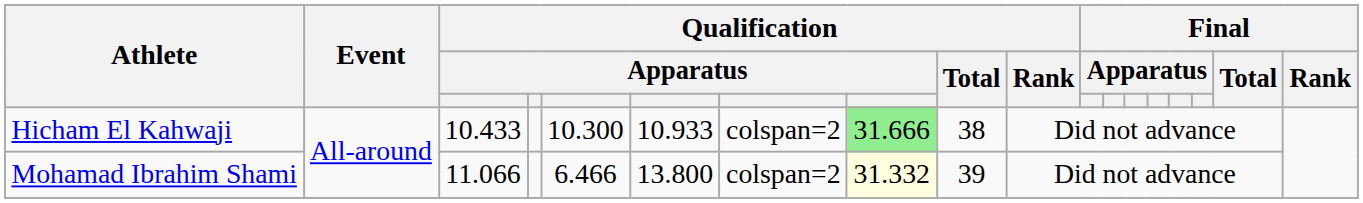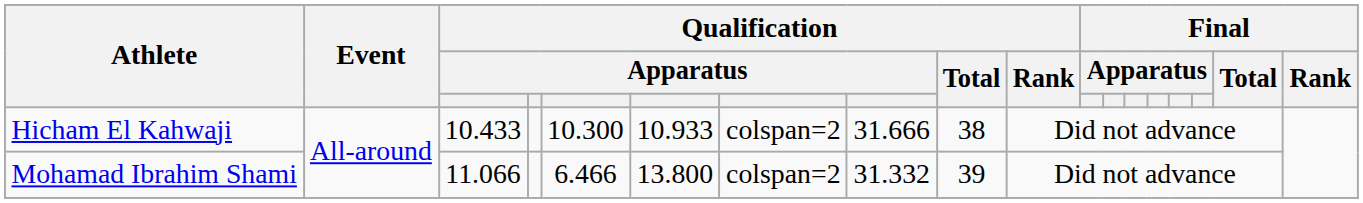(892, 129) lightgreen background -> (892, 129) no background
(892, 175) lightyellow background -> (892, 175) no background
